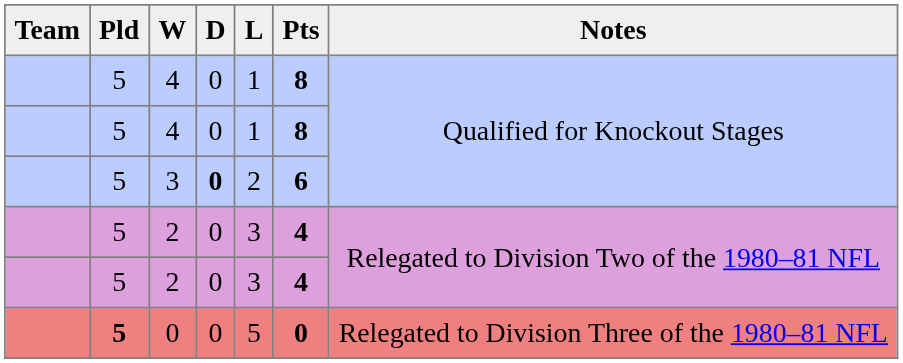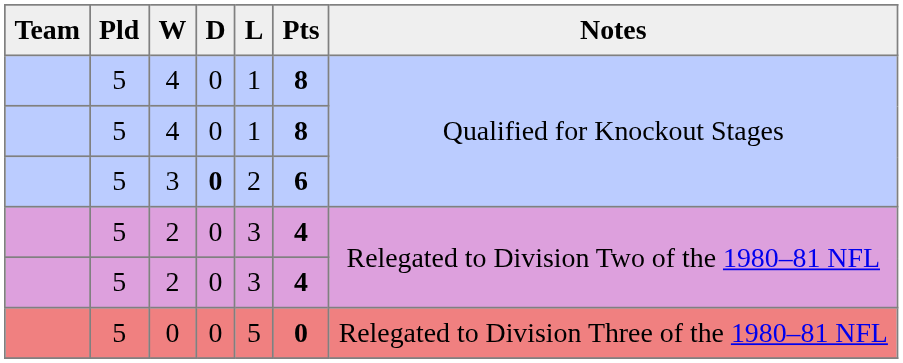(119, 332) bold -> (119, 332) normal
